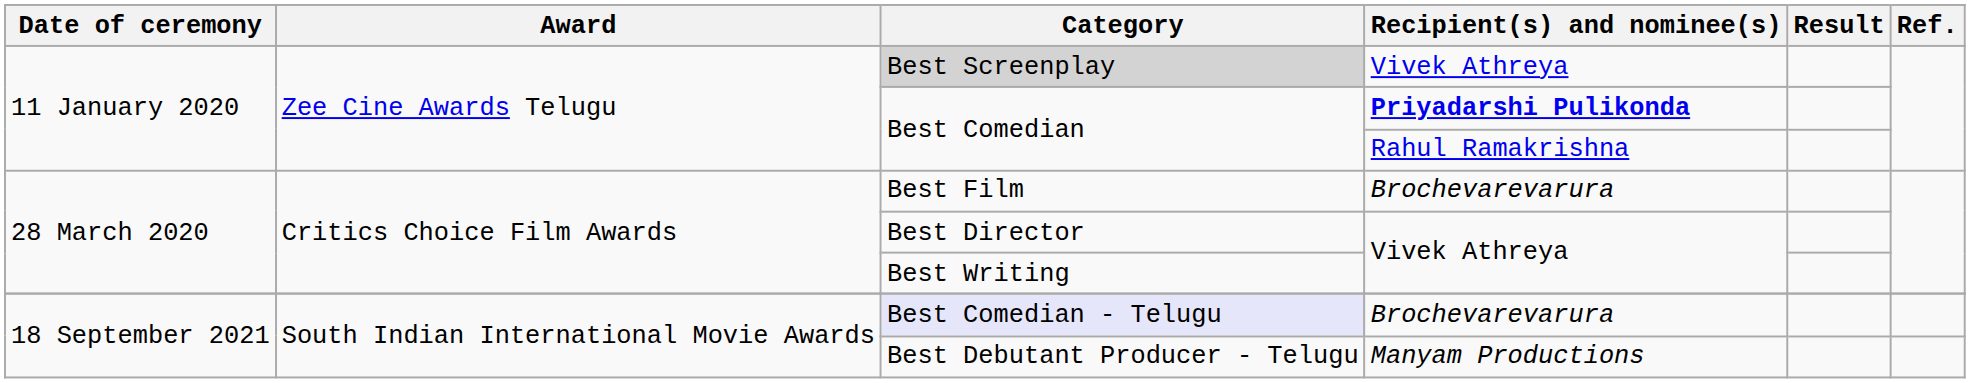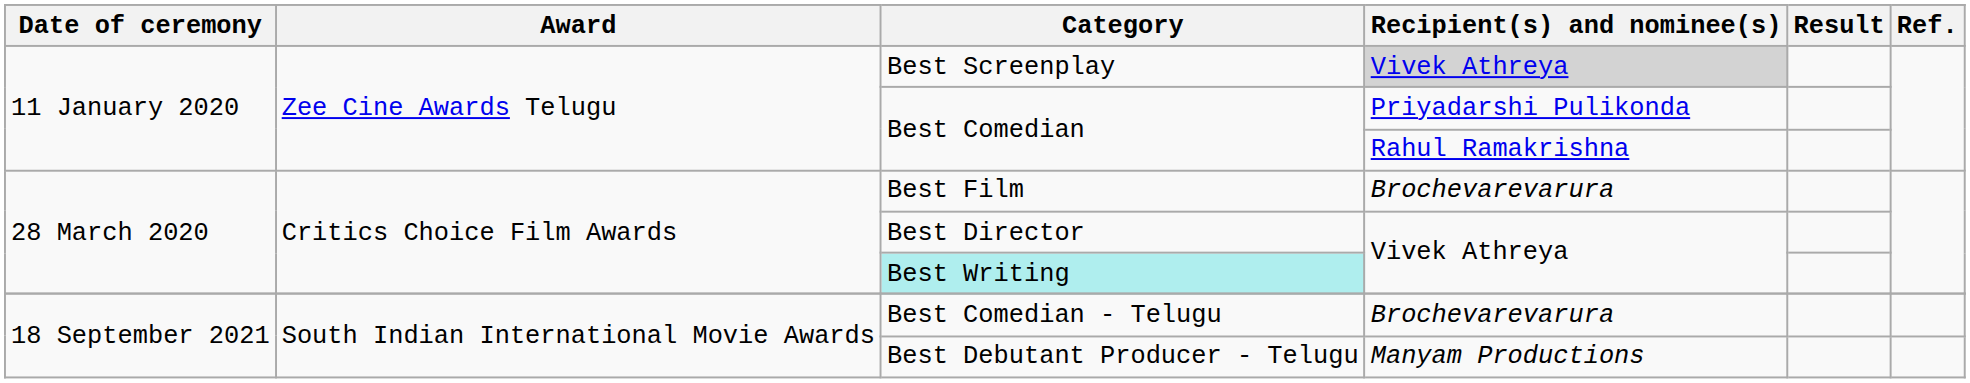(1001, 67) lightgrey background -> (1001, 67) no background
(1470, 67) no background -> (1470, 67) lightgrey background
(1530, 108) bold -> (1530, 108) normal
(978, 274) no background -> (978, 274) paleturquoise background
(1054, 315) lavender background -> (1054, 315) no background
